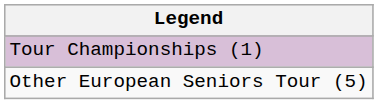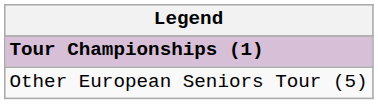(137, 52) normal -> (137, 52) bold
